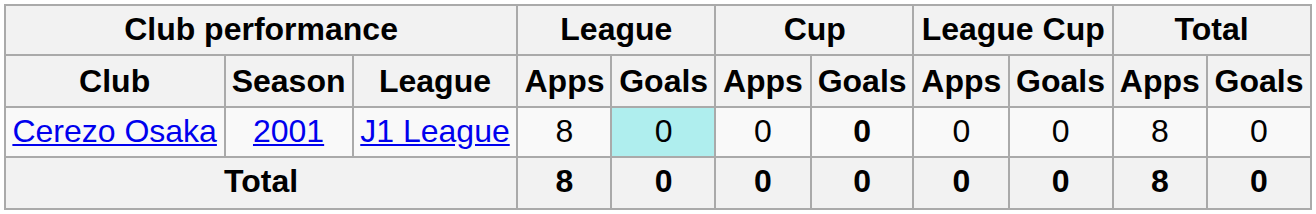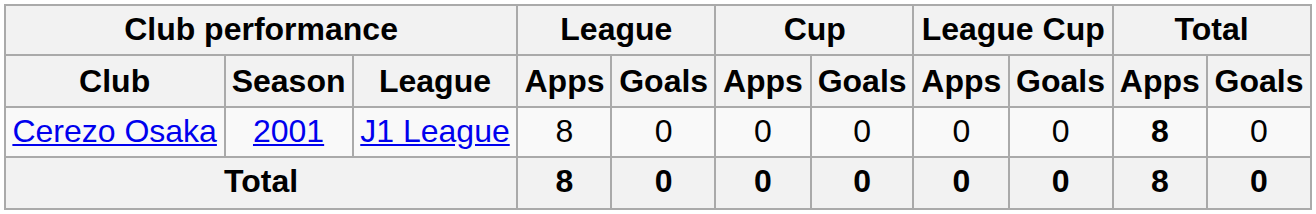(664, 131) paleturquoise background -> (664, 131) no background
(862, 131) bold -> (862, 131) normal
(1160, 131) normal -> (1160, 131) bold
